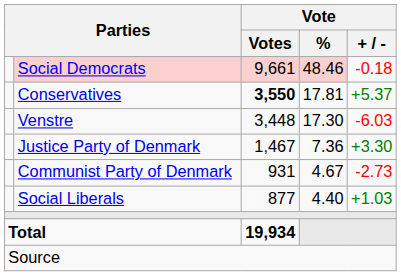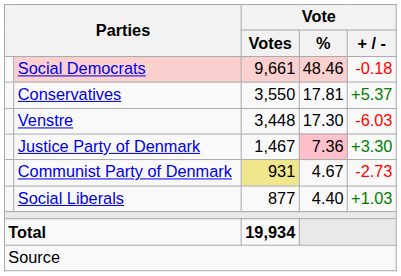(275, 95) bold -> (275, 95) normal
(328, 146) no background -> (328, 146) pink background
(282, 172) no background -> (282, 172) khaki background
